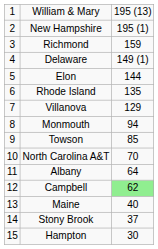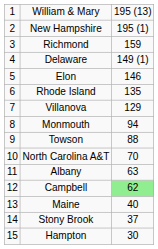(133, 76) 144 -> (133, 76) 146
(133, 140) 85 -> (133, 140) 88
(133, 172) 64 -> (133, 172) 63
